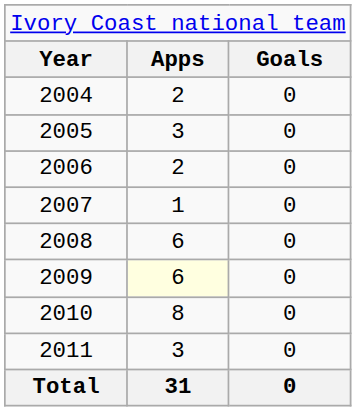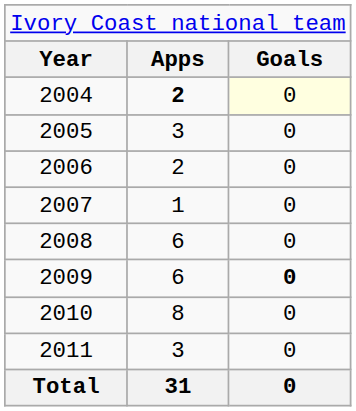(178, 96) normal -> (178, 96) bold
(290, 96) no background -> (290, 96) lightyellow background
(178, 278) lightyellow background -> (178, 278) no background
(290, 278) normal -> (290, 278) bold
